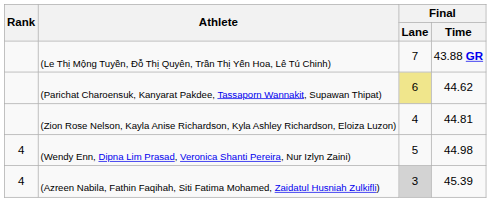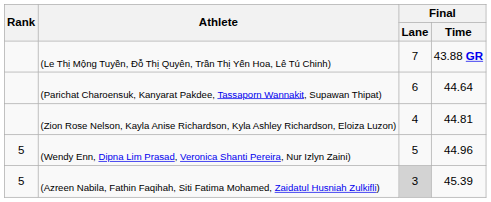(415, 87) khaki background -> (415, 87) no background
(458, 87) 44.62 -> (458, 87) 44.64
(21, 150) 4 -> (21, 150) 5
(458, 150) 44.98 -> (458, 150) 44.96
(21, 181) 4 -> (21, 181) 5
